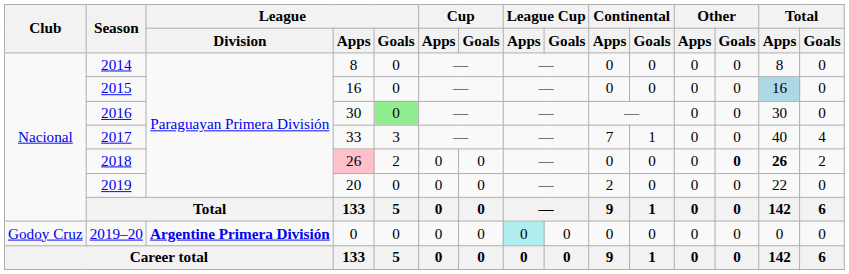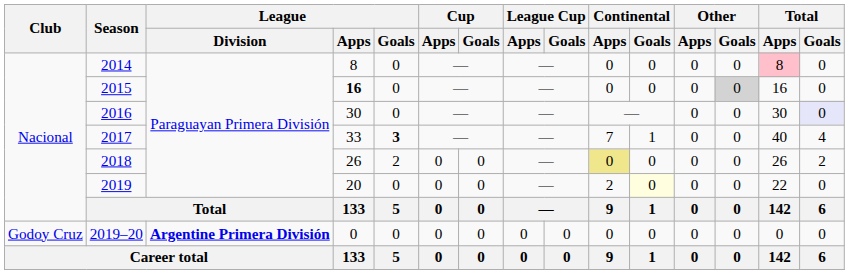(780, 64) no background -> (780, 64) pink background
(354, 88) normal -> (354, 88) bold
(737, 88) no background -> (737, 88) lightgrey background
(780, 88) lightblue background -> (780, 88) no background
(396, 112) lightgreen background -> (396, 112) no background
(822, 112) no background -> (822, 112) lavender background
(396, 137) normal -> (396, 137) bold
(354, 161) pink background -> (354, 161) no background
(610, 161) no background -> (610, 161) khaki background
(737, 161) bold -> (737, 161) normal
(780, 161) bold -> (780, 161) normal
(652, 185) no background -> (652, 185) lightyellow background
(524, 233) paleturquoise background -> (524, 233) no background
